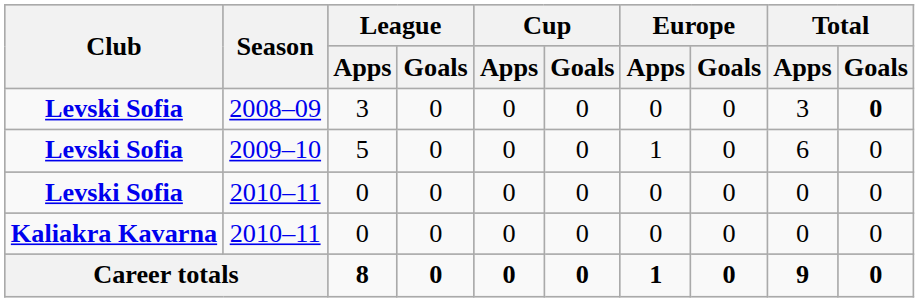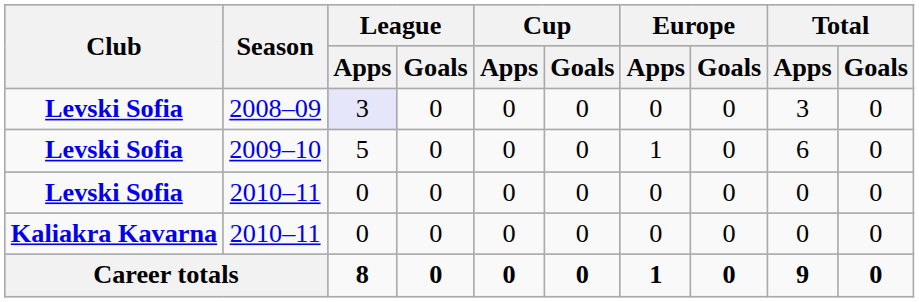(362, 108) no background -> (362, 108) lavender background
(876, 108) bold -> (876, 108) normal
